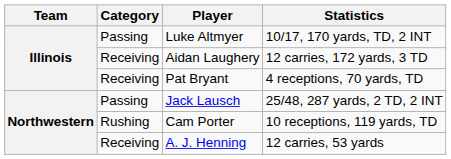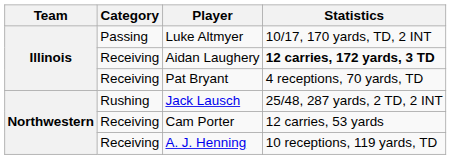(347, 58) normal -> (350, 58) bold
(124, 100) Passing -> (125, 100) Rushing
(125, 122) Rushing -> (130, 122) Receiving
(351, 122) 10 receptions, 119 yards, TD -> (325, 122) 12 carries, 53 yards
(325, 143) 12 carries, 53 yards -> (351, 143) 10 receptions, 119 yards, TD
